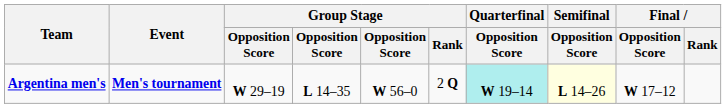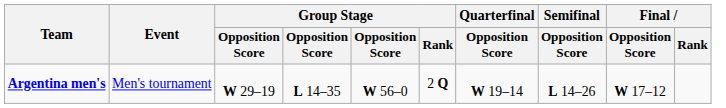(167, 84) bold -> (162, 84) normal
(507, 92) paleturquoise background -> (497, 92) no background
(582, 92) lightyellow background -> (572, 92) no background
